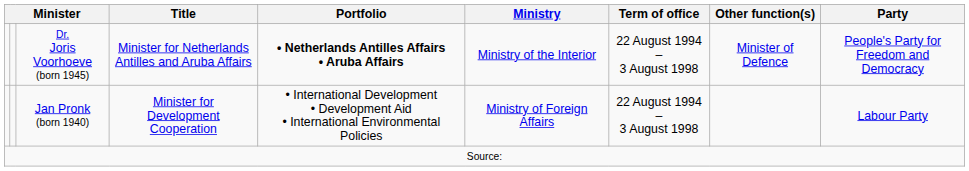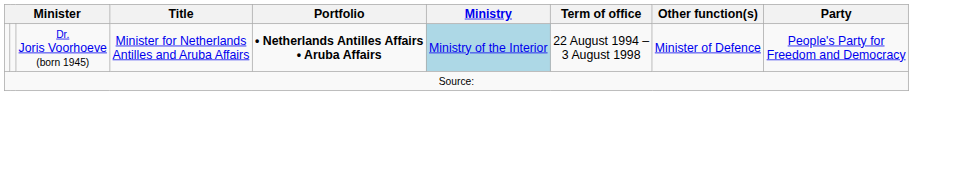(537, 54) no background -> (488, 47) lightblue background
- row: (63, 115)
